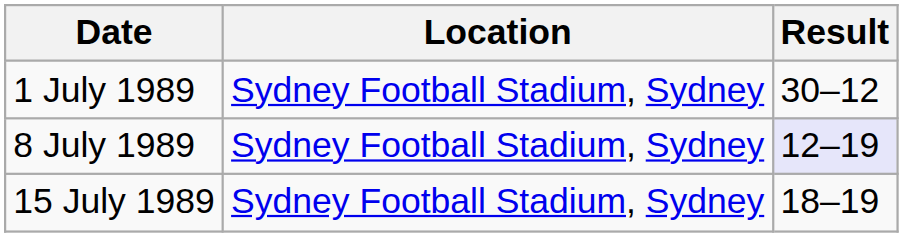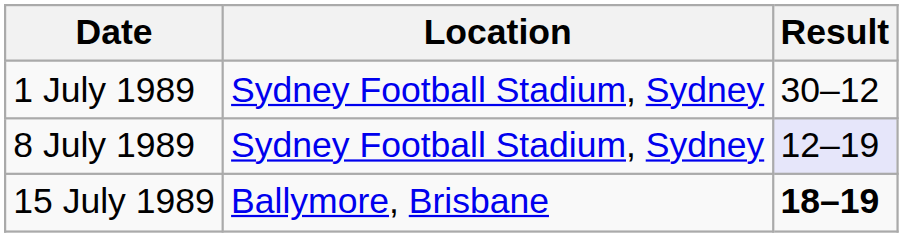(498, 201) Sydney Football Stadium, Sydney -> (390, 201) Ballymore, Brisbane
(830, 201) normal -> (830, 201) bold
